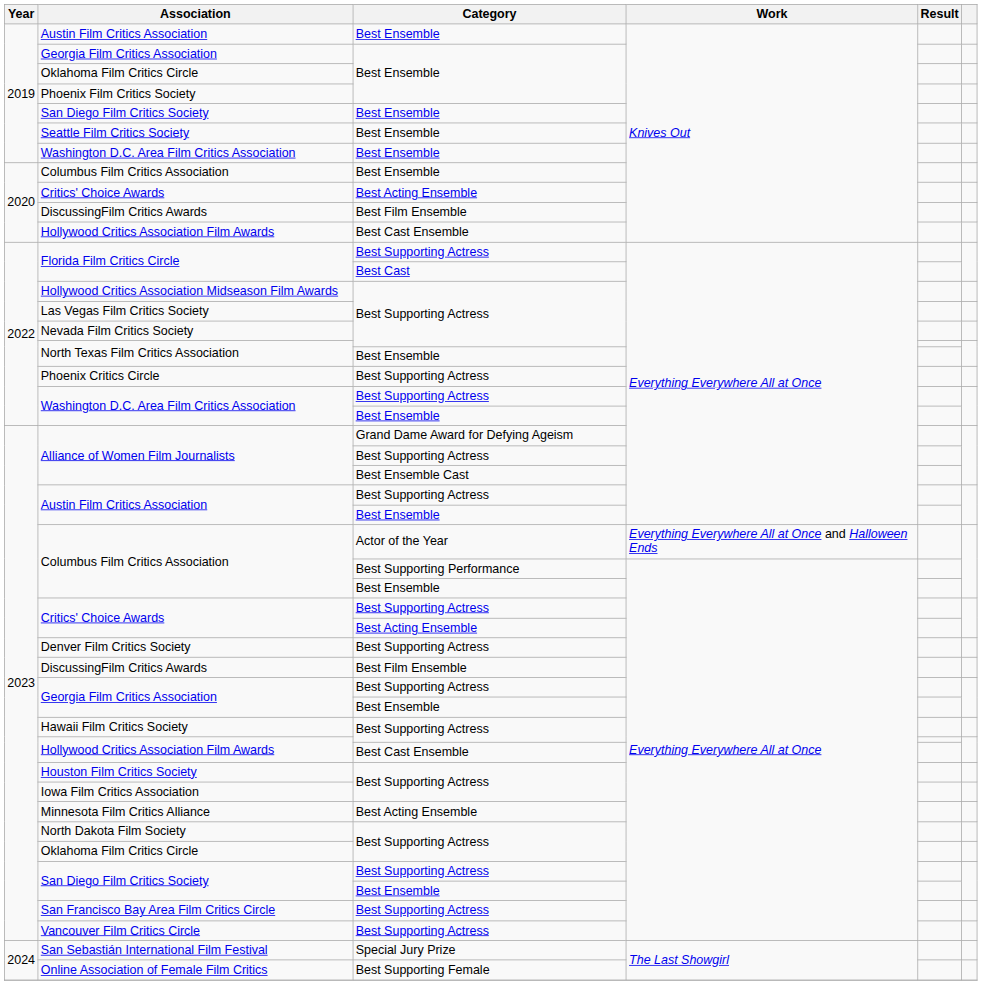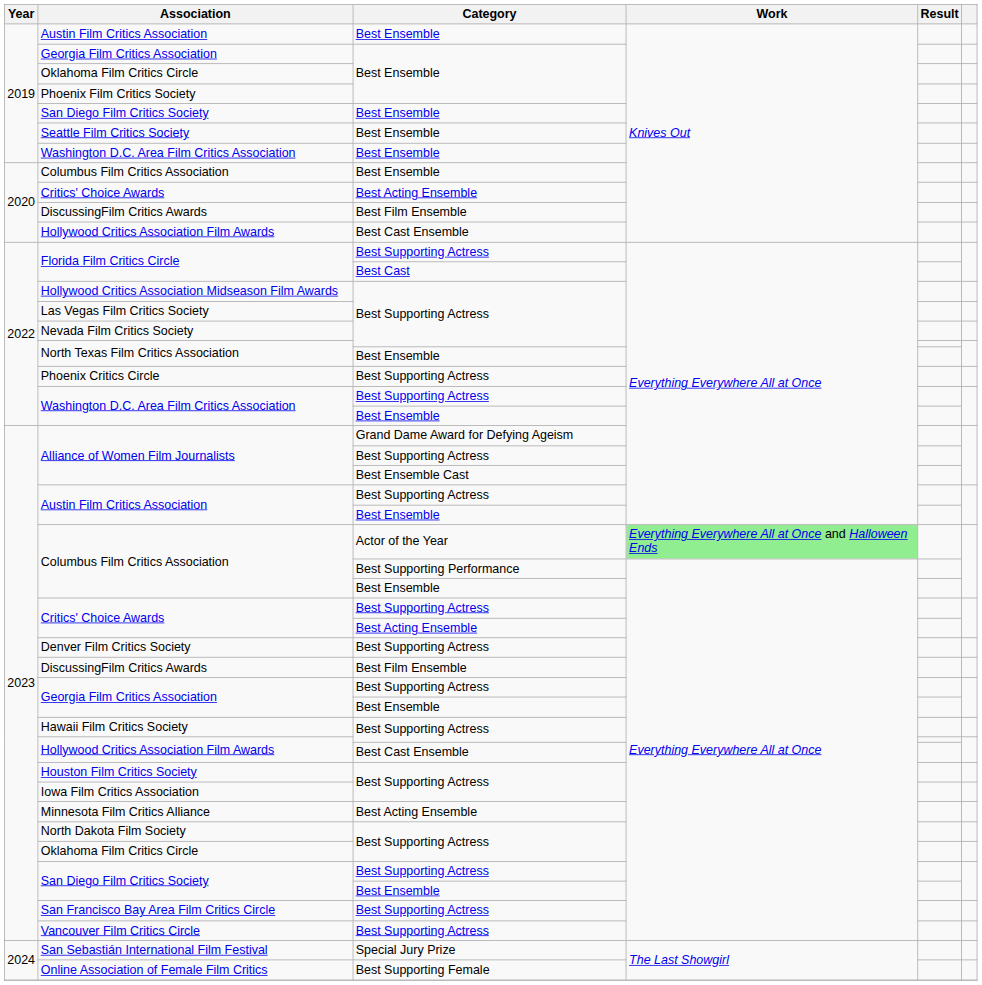(768, 541) no background -> (768, 541) lightgreen background
